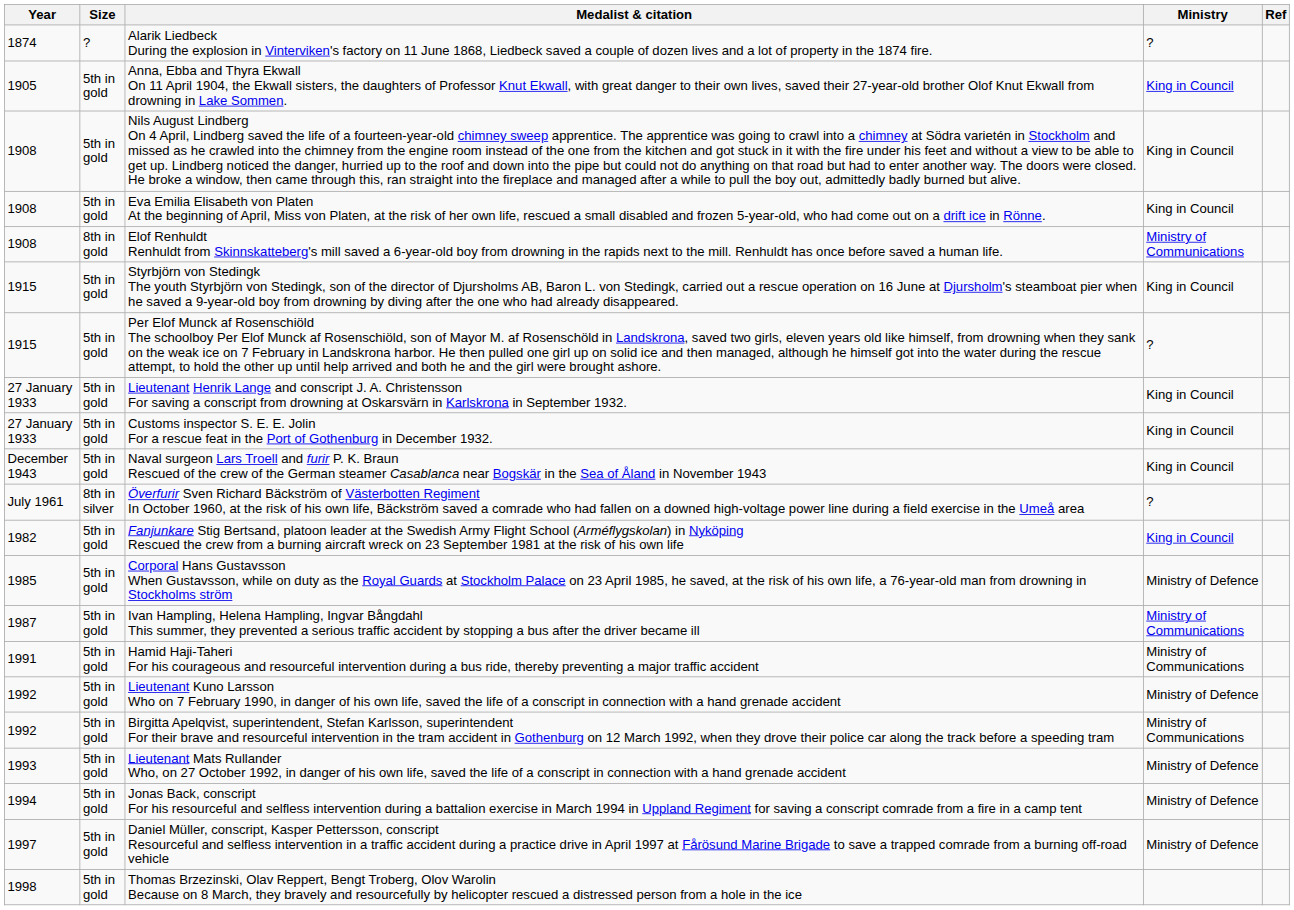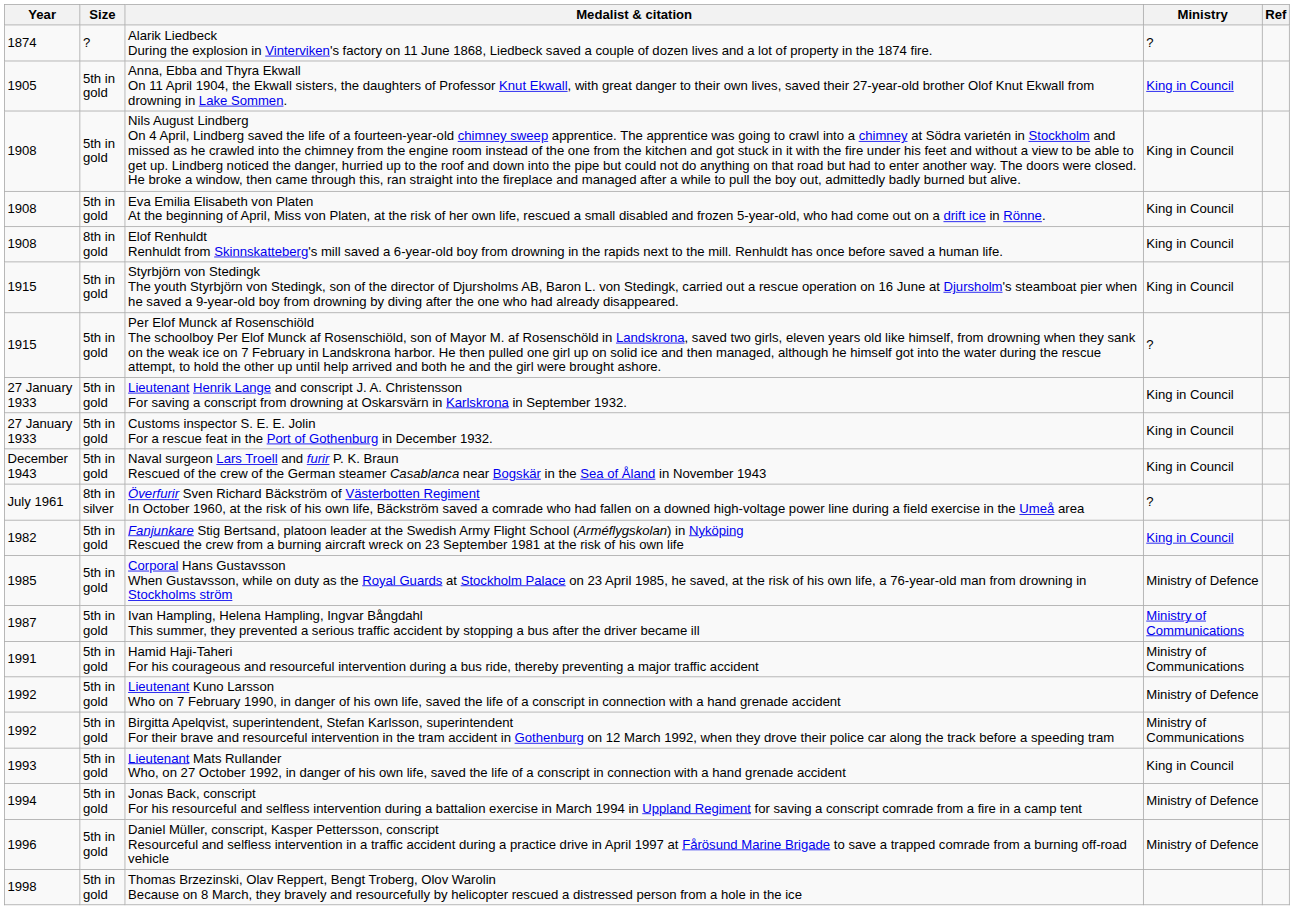(1195, 244) Ministry of Communications -> (1190, 244) King in Council
(1202, 765) Ministry of Defence -> (1190, 765) King in Council
(22, 844) 1997 -> (22, 844) 1996
